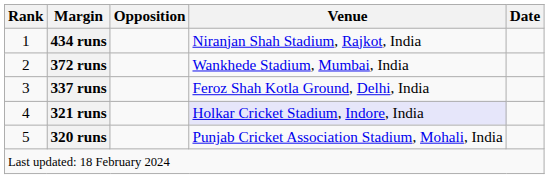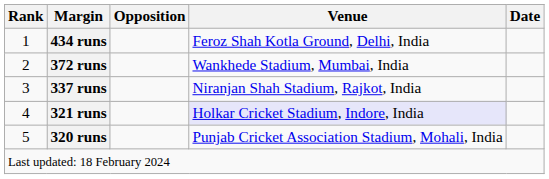(307, 40) Niranjan Shah Stadium, Rajkot, India -> (311, 40) Feroz Shah Kotla Ground, Delhi, India
(311, 88) Feroz Shah Kotla Ground, Delhi, India -> (307, 88) Niranjan Shah Stadium, Rajkot, India
